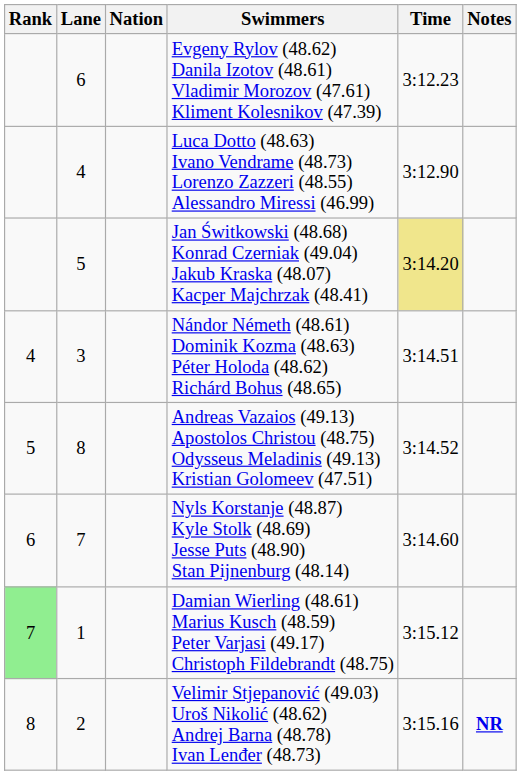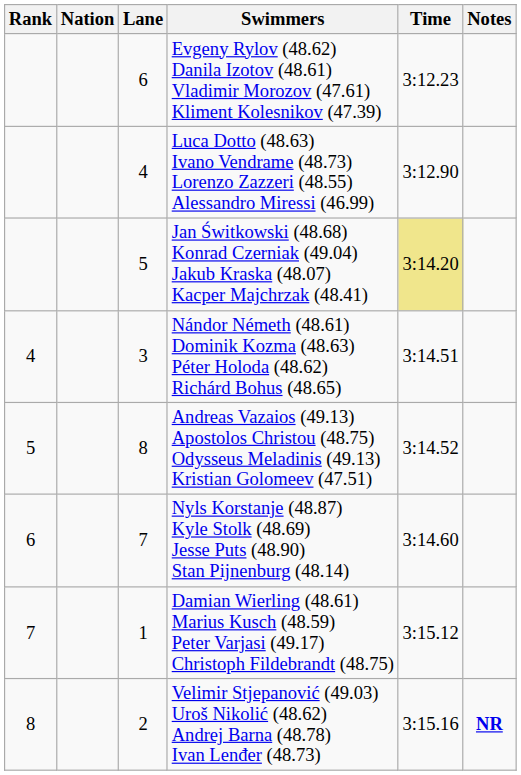columns swapped: (81, 19) <-> (136, 19)
(31, 632) lightgreen background -> (31, 632) no background
